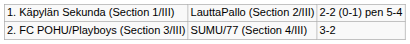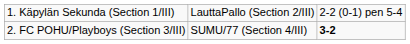(328, 30) normal -> (328, 30) bold
